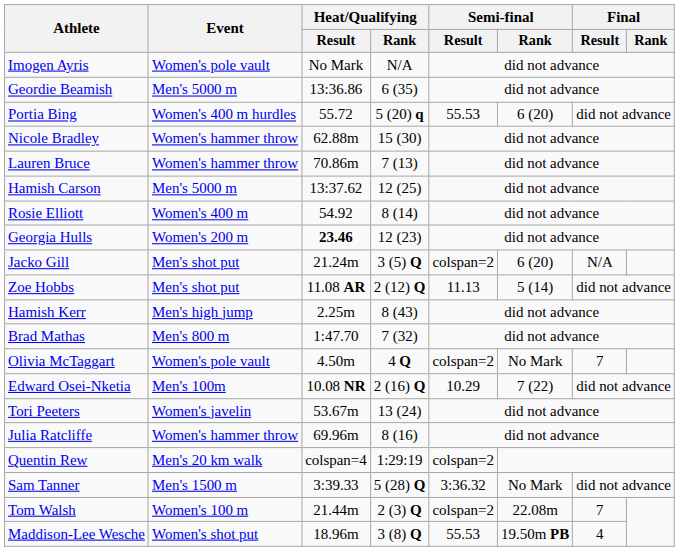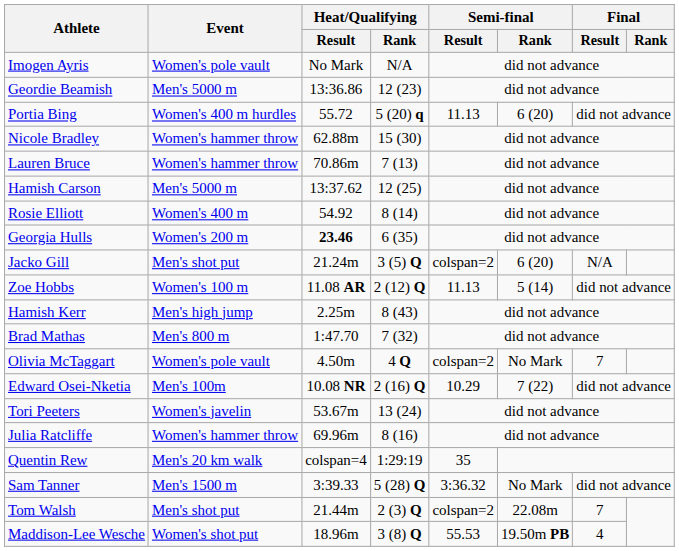(400, 90) 6 (35) -> (400, 90) 12 (23)
(463, 114) 55.53 -> (463, 114) 11.13
(400, 238) 12 (23) -> (400, 238) 6 (35)
(196, 287) Men's shot put -> (200, 287) Women's 100 m
(463, 460) colspan=2 -> (463, 460) 35
(200, 509) Women's 100 m -> (196, 509) Men's shot put
